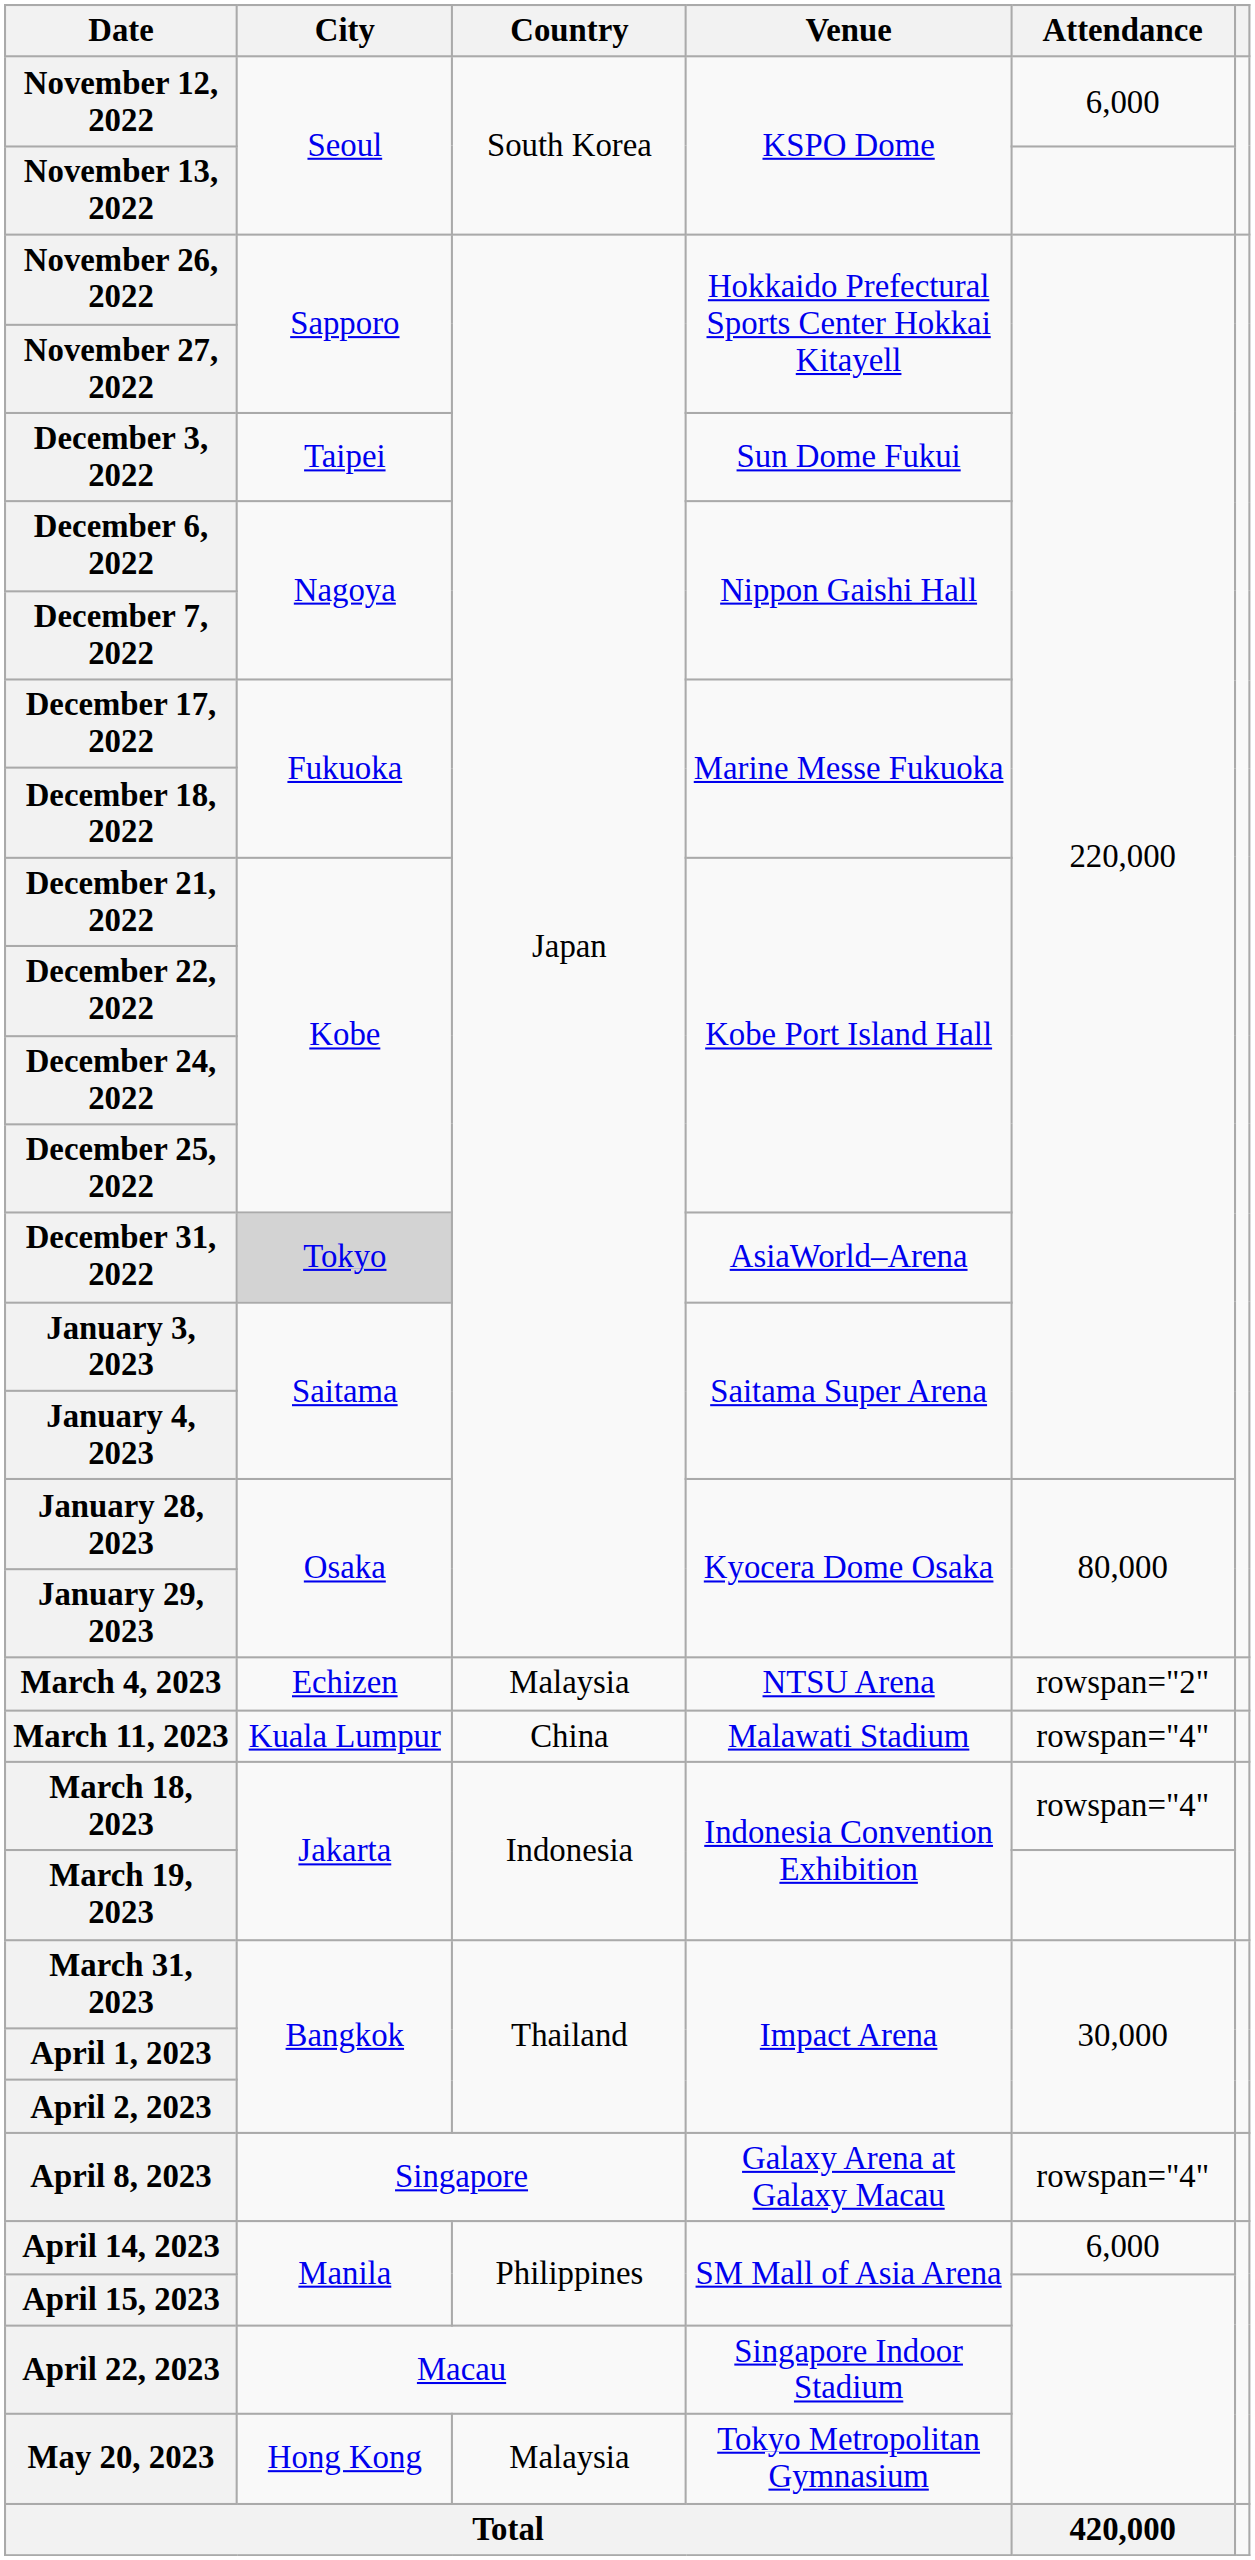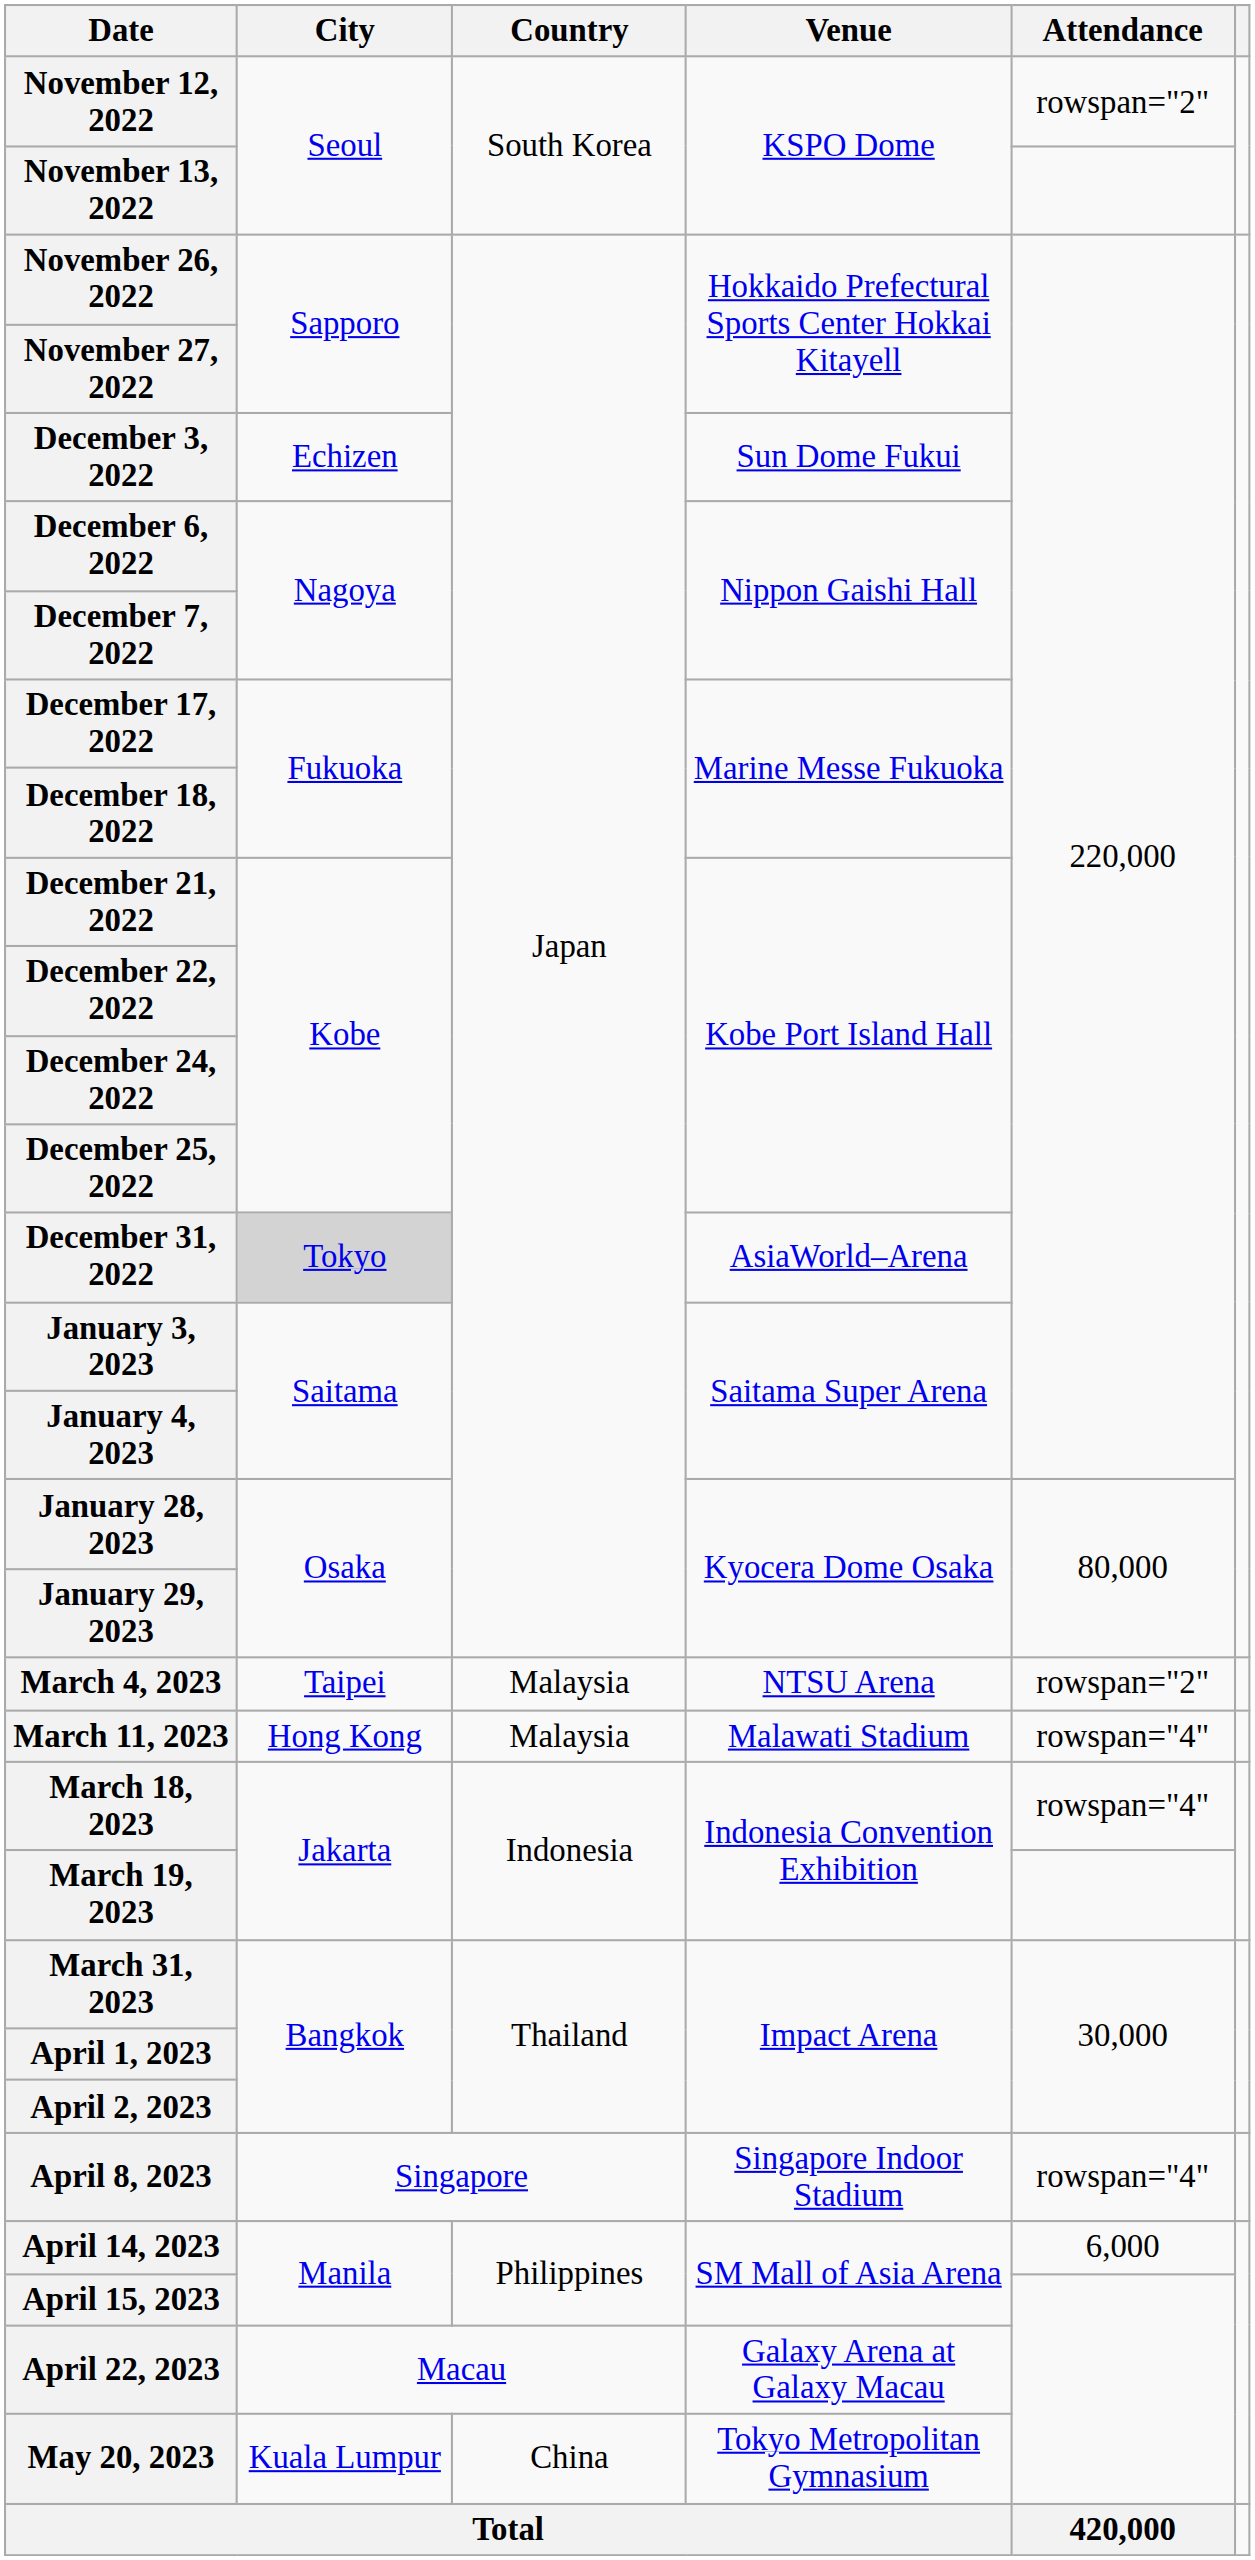(1123, 100) 6,000 -> (1123, 100) rowspan="2"
(345, 456) Taipei -> (345, 456) Echizen
(345, 1683) Echizen -> (345, 1683) Taipei
(345, 1735) Kuala Lumpur -> (345, 1735) Hong Kong
(569, 1735) China -> (569, 1735) Malaysia
(849, 2176) Galaxy Arena at Galaxy Macau -> (849, 2176) Singapore Indoor Stadium
(849, 2369) Singapore Indoor Stadium -> (849, 2369) Galaxy Arena at Galaxy Macau
(345, 2458) Hong Kong -> (345, 2458) Kuala Lumpur
(569, 2458) Malaysia -> (569, 2458) China
